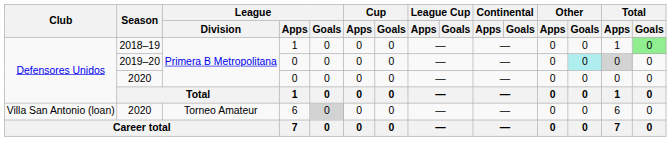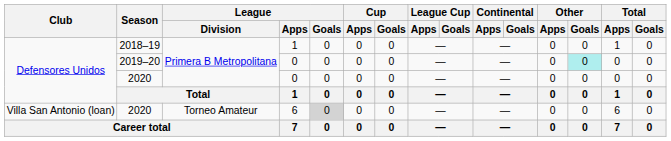(649, 45) lightgreen background -> (649, 45) no background
(617, 62) lightgrey background -> (617, 62) no background
